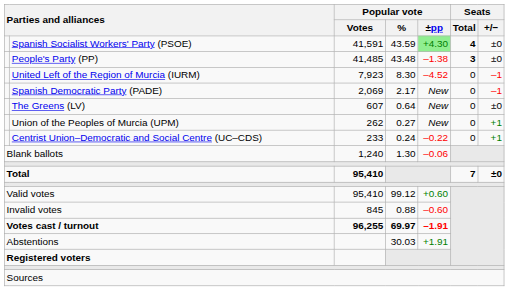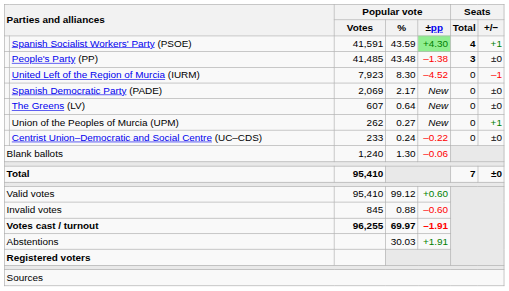(496, 43) ±0 -> (496, 43) +1
(496, 91) –1 -> (496, 91) ±0
(496, 138) +1 -> (496, 138) ±0
